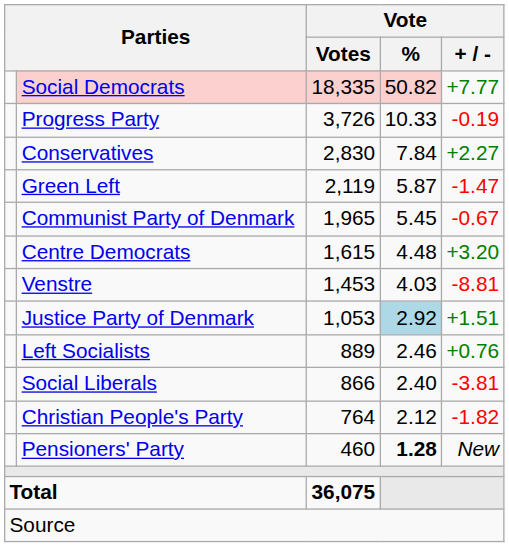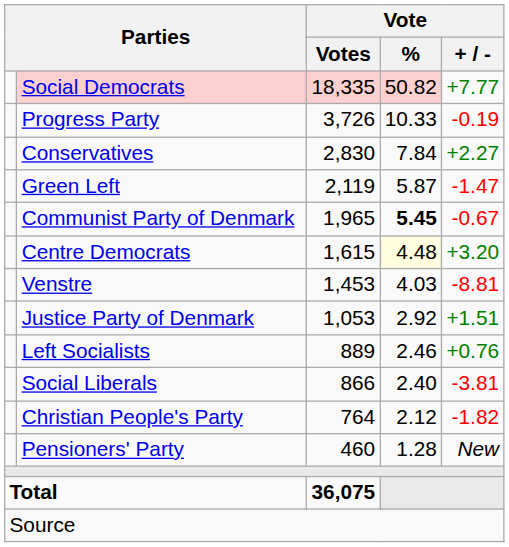(417, 218) normal -> (417, 218) bold
(417, 251) no background -> (417, 251) lightyellow background
(417, 317) lightblue background -> (417, 317) no background
(417, 449) bold -> (417, 449) normal
